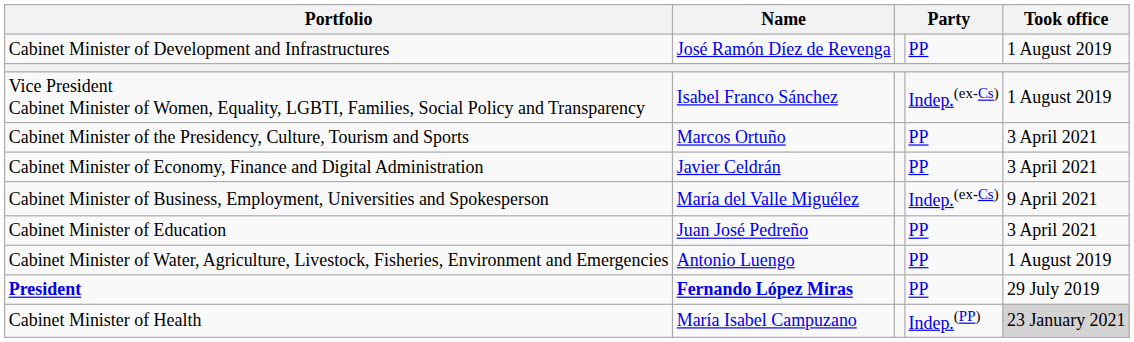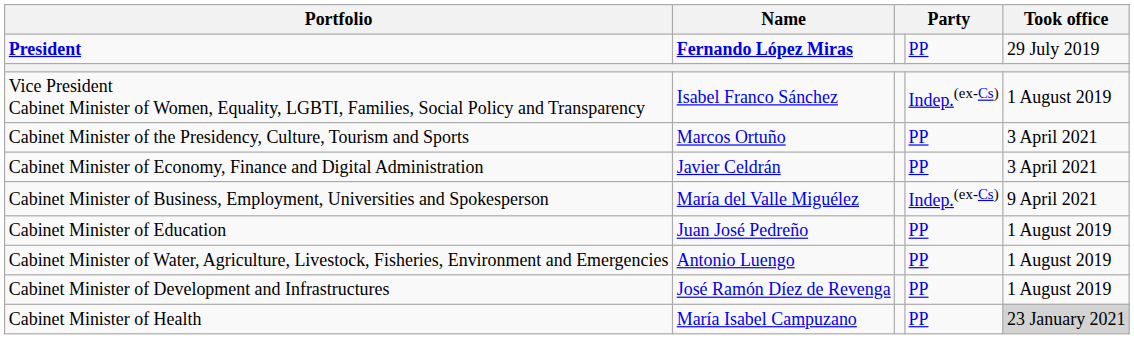rows swapped: (45, 289) <-> (199, 49)
(1052, 230) 3 April 2021 -> (1059, 230) 1 August 2019
(944, 320) Indep.(PP) -> (919, 318) PP
